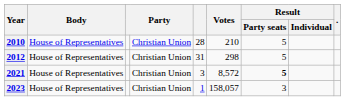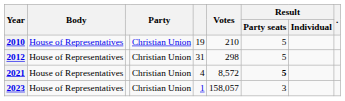(200, 42) 28 -> (200, 42) 19
(202, 73) 3 -> (202, 73) 4
